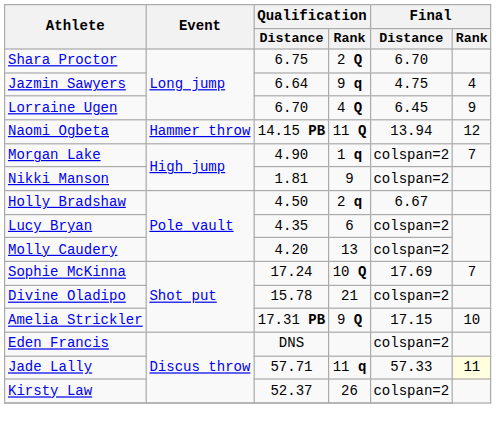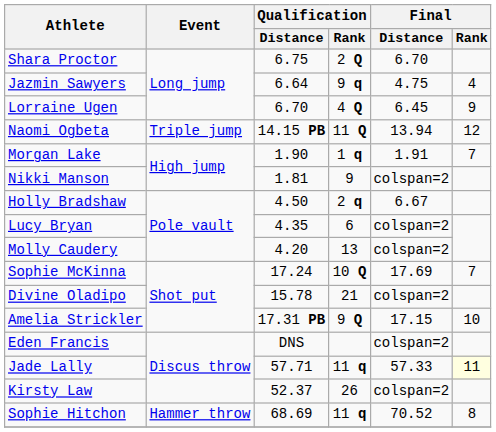(200, 131) Hammer throw -> (196, 131) Triple jump
(291, 155) 4.90 -> (291, 155) 1.90
(411, 155) colspan=2 -> (411, 155) 1.91
+ row: (67, 414)
